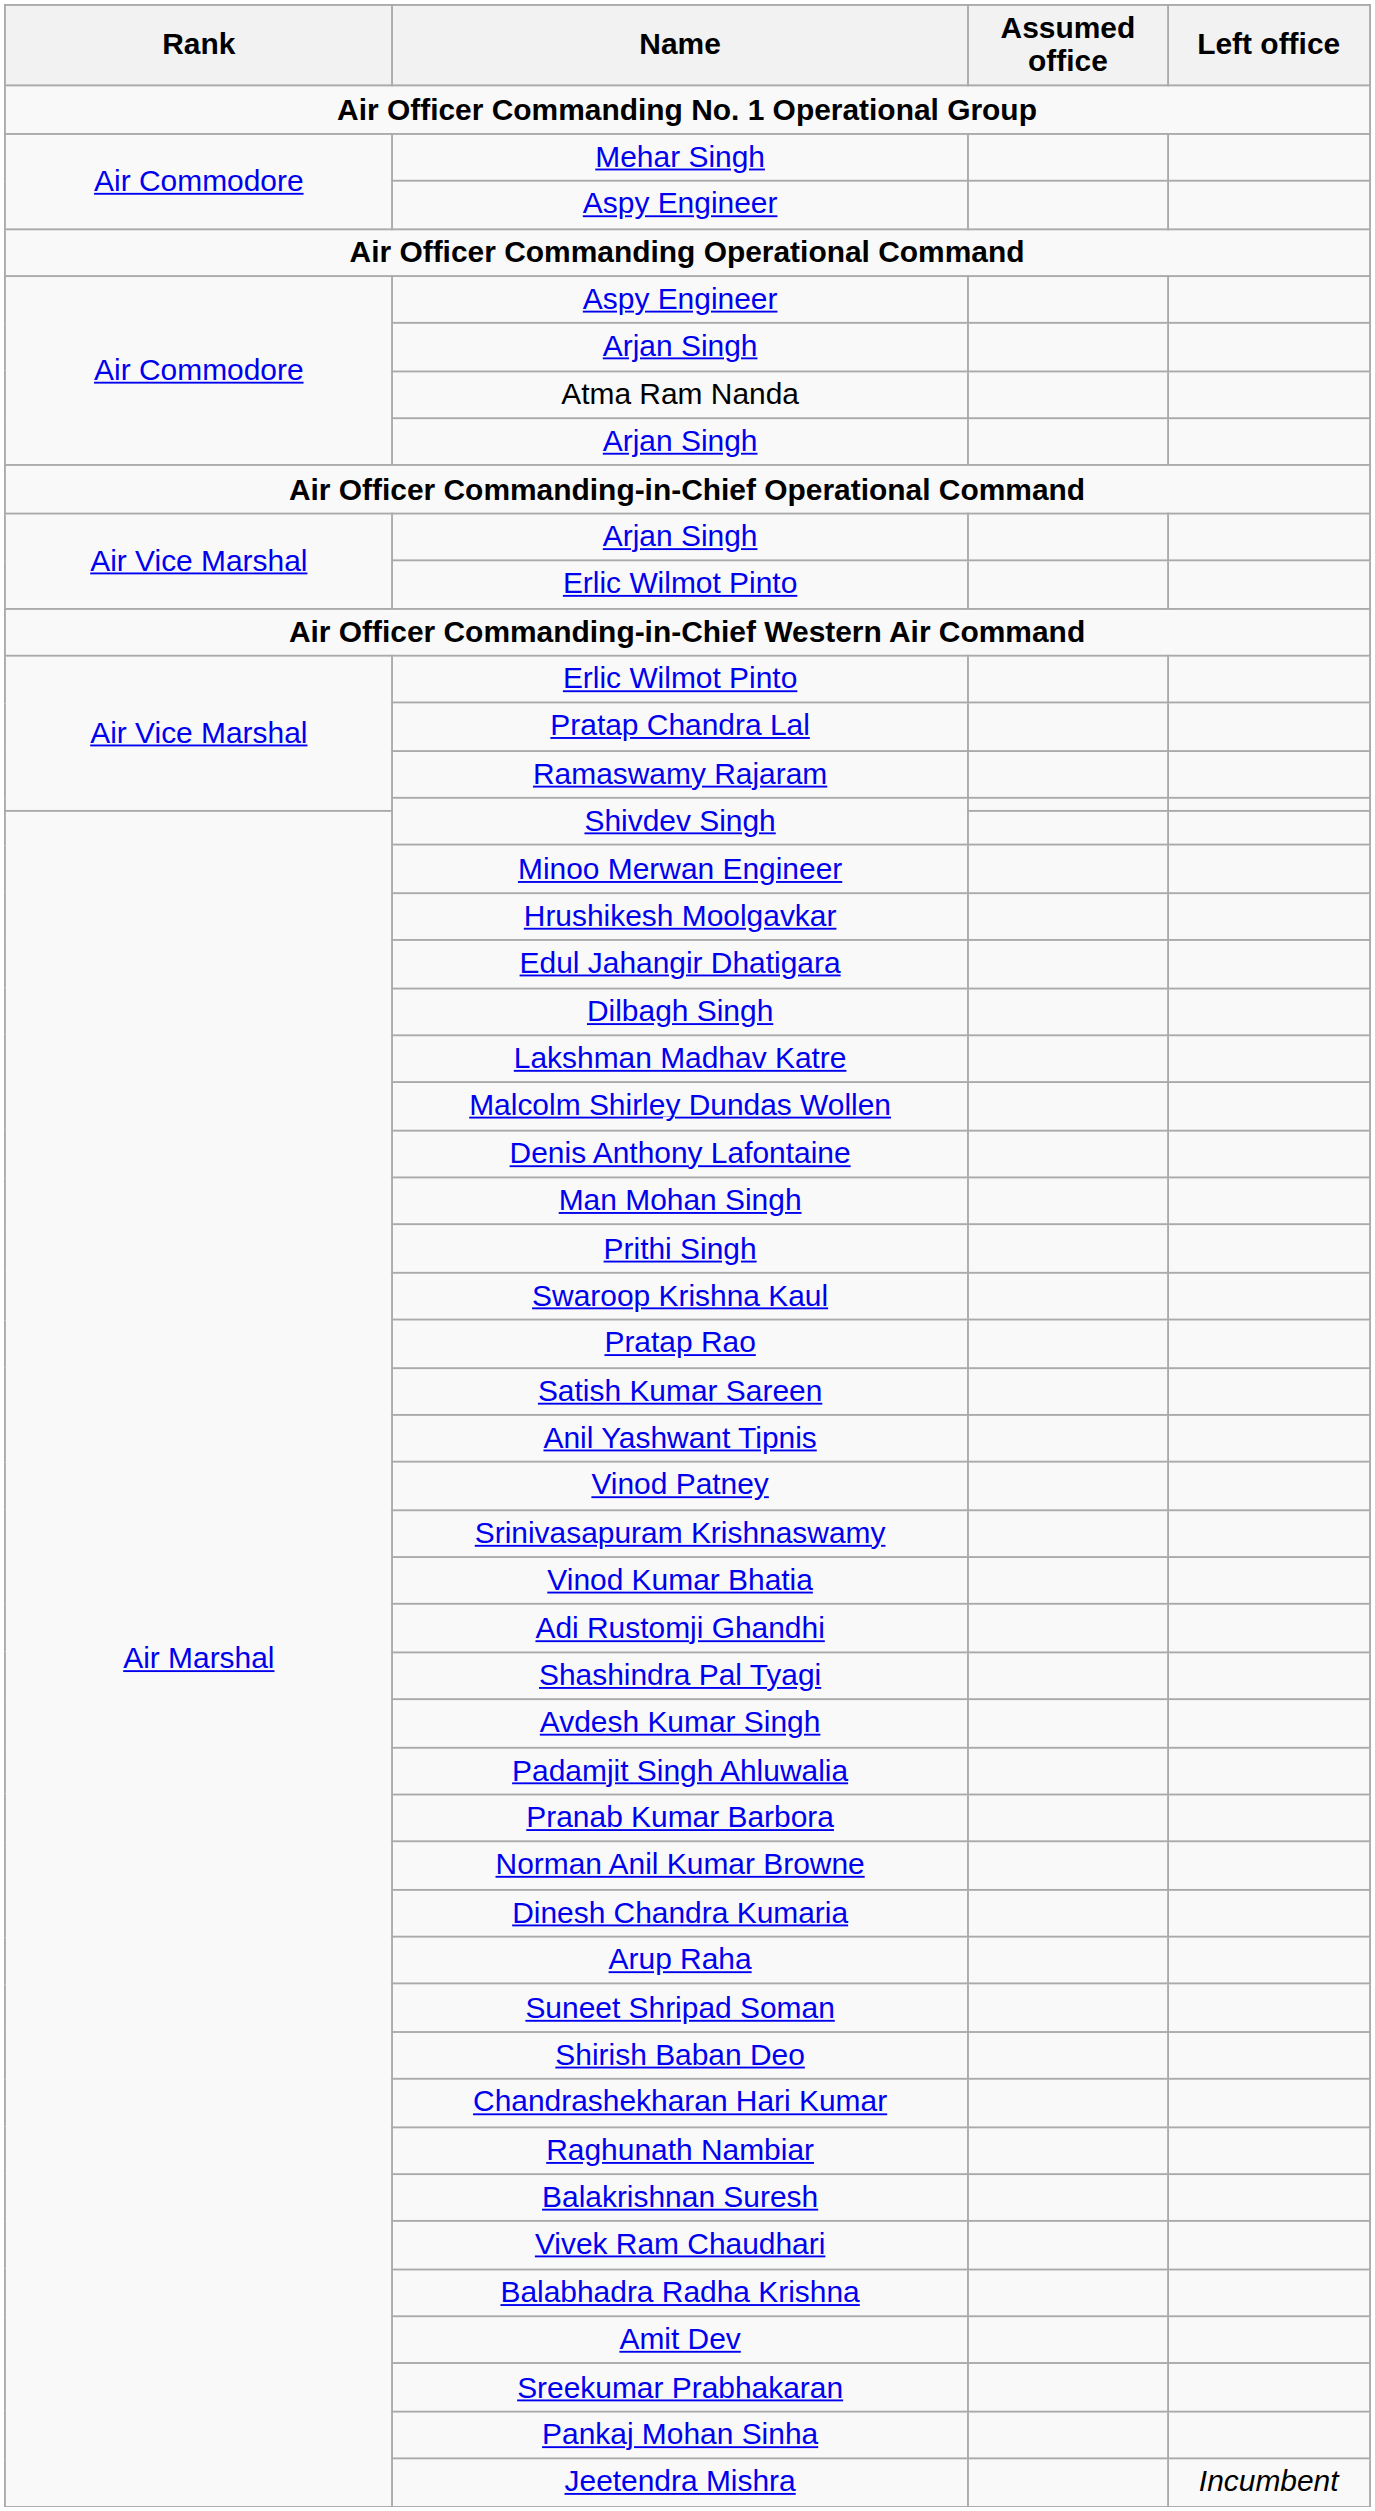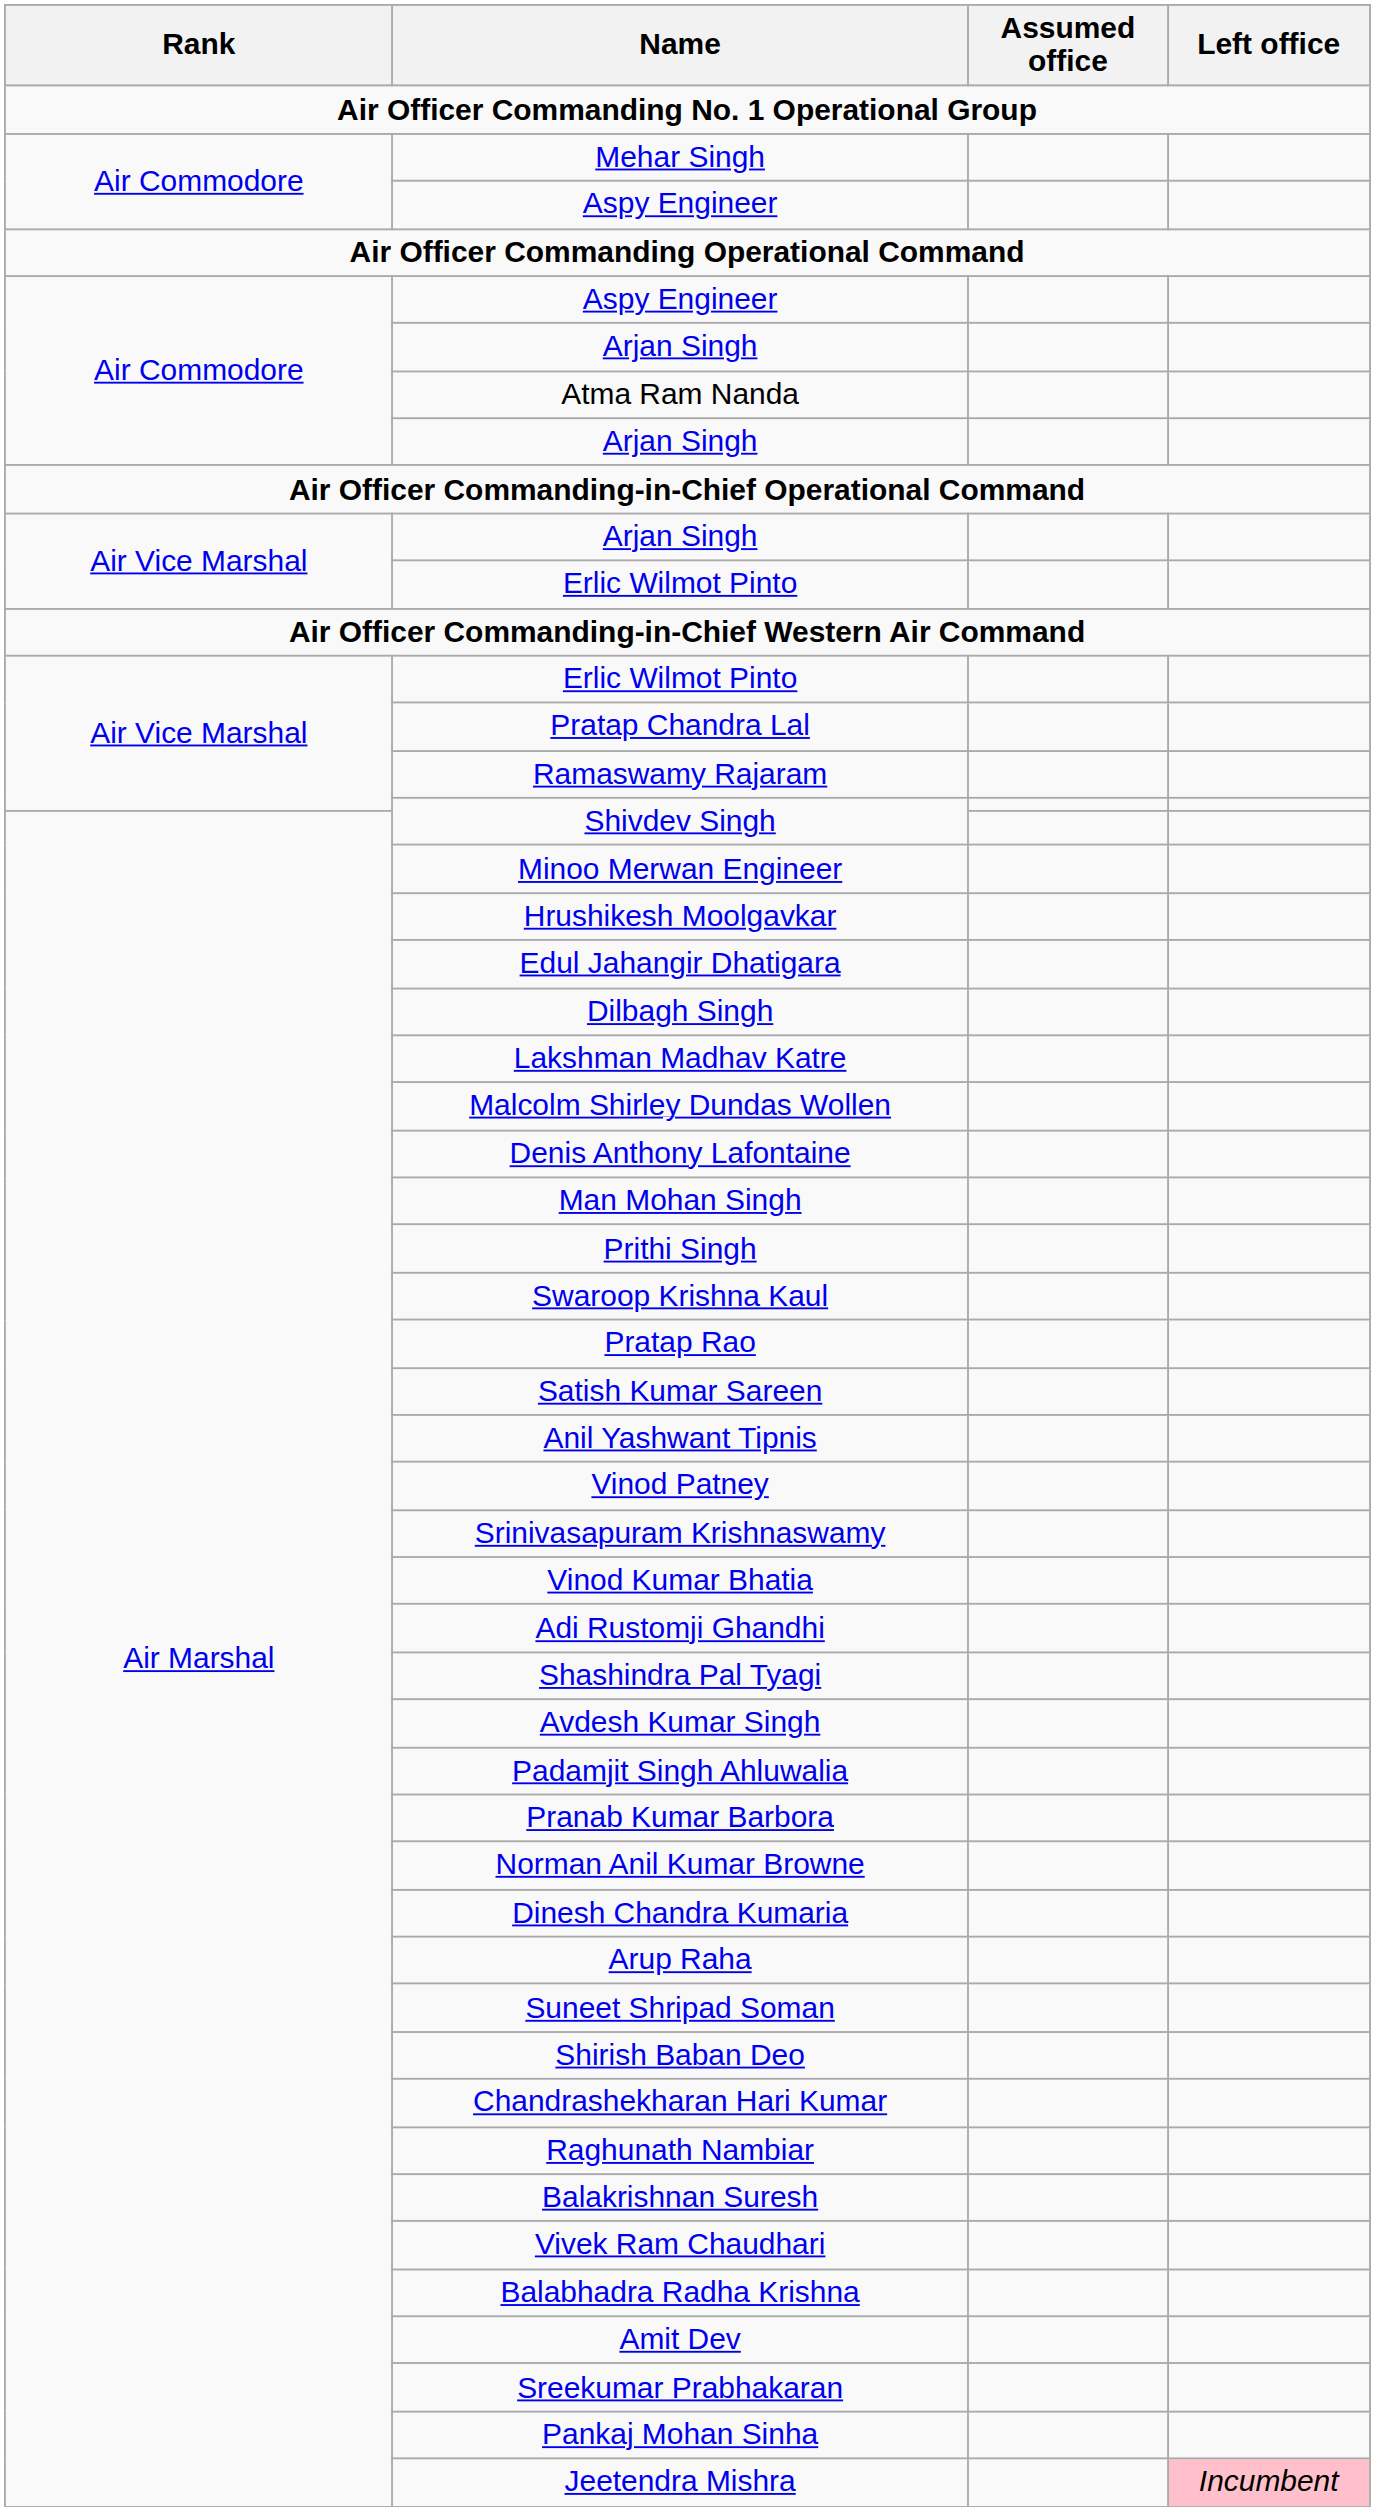(1269, 2481) no background -> (1269, 2481) pink background
